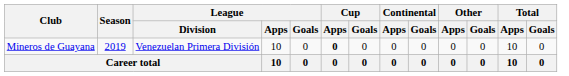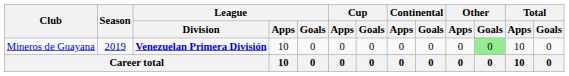(197, 46) normal -> (201, 46) bold
(335, 46) bold -> (342, 46) normal
(483, 46) no background -> (490, 46) lightgreen background
